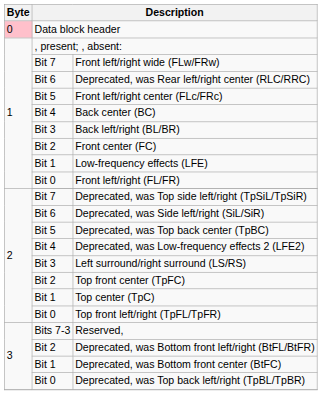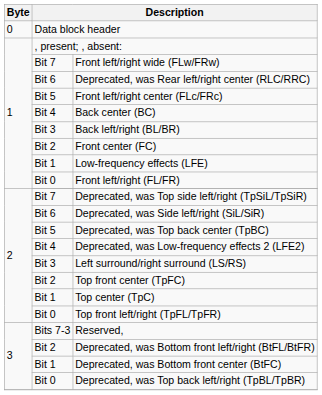(10, 29) pink background -> (10, 29) no background
